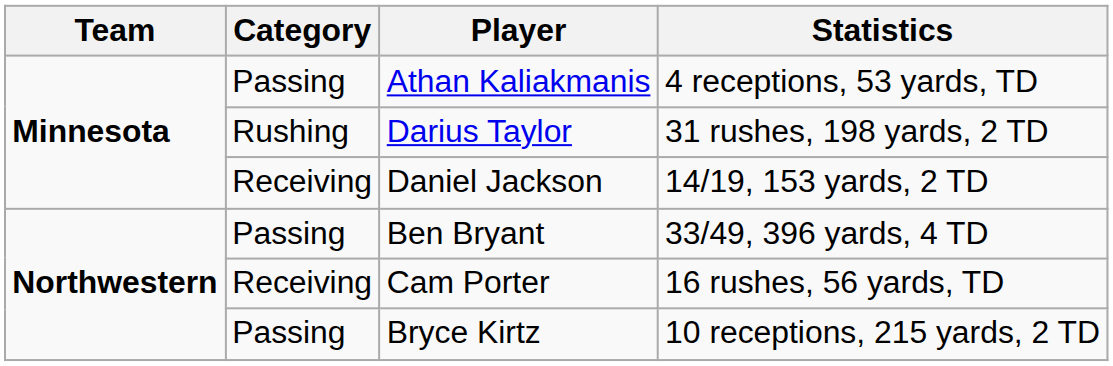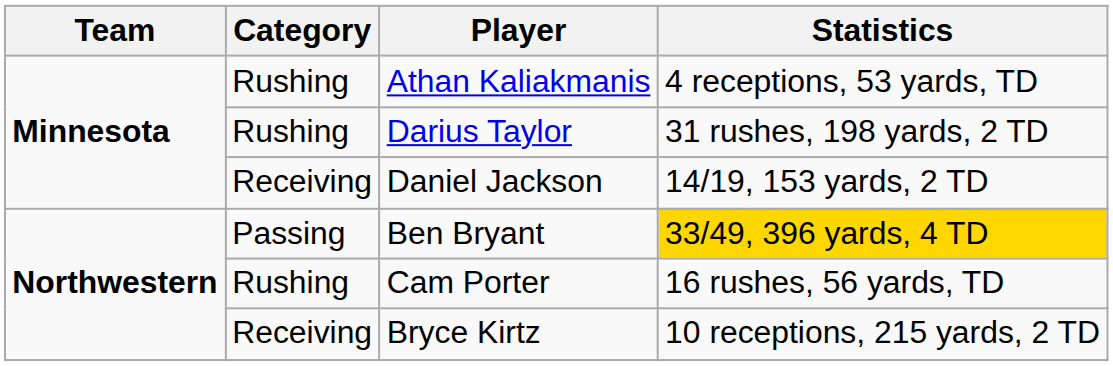(289, 81) Passing -> (291, 81) Rushing
(827, 232) no background -> (827, 232) gold background
(302, 283) Receiving -> (291, 283) Rushing
(289, 333) Passing -> (302, 333) Receiving
